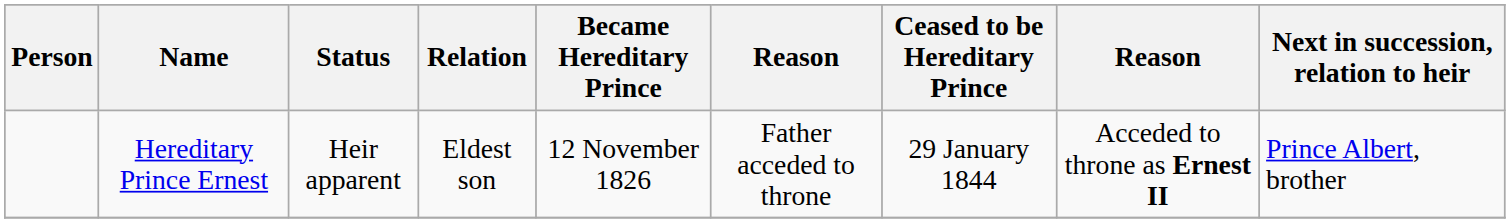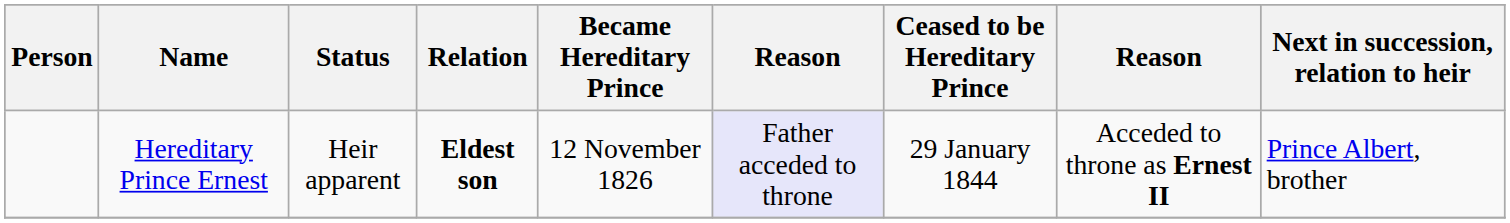(477, 163) normal -> (478, 163) bold
(796, 163) no background -> (798, 163) lavender background
